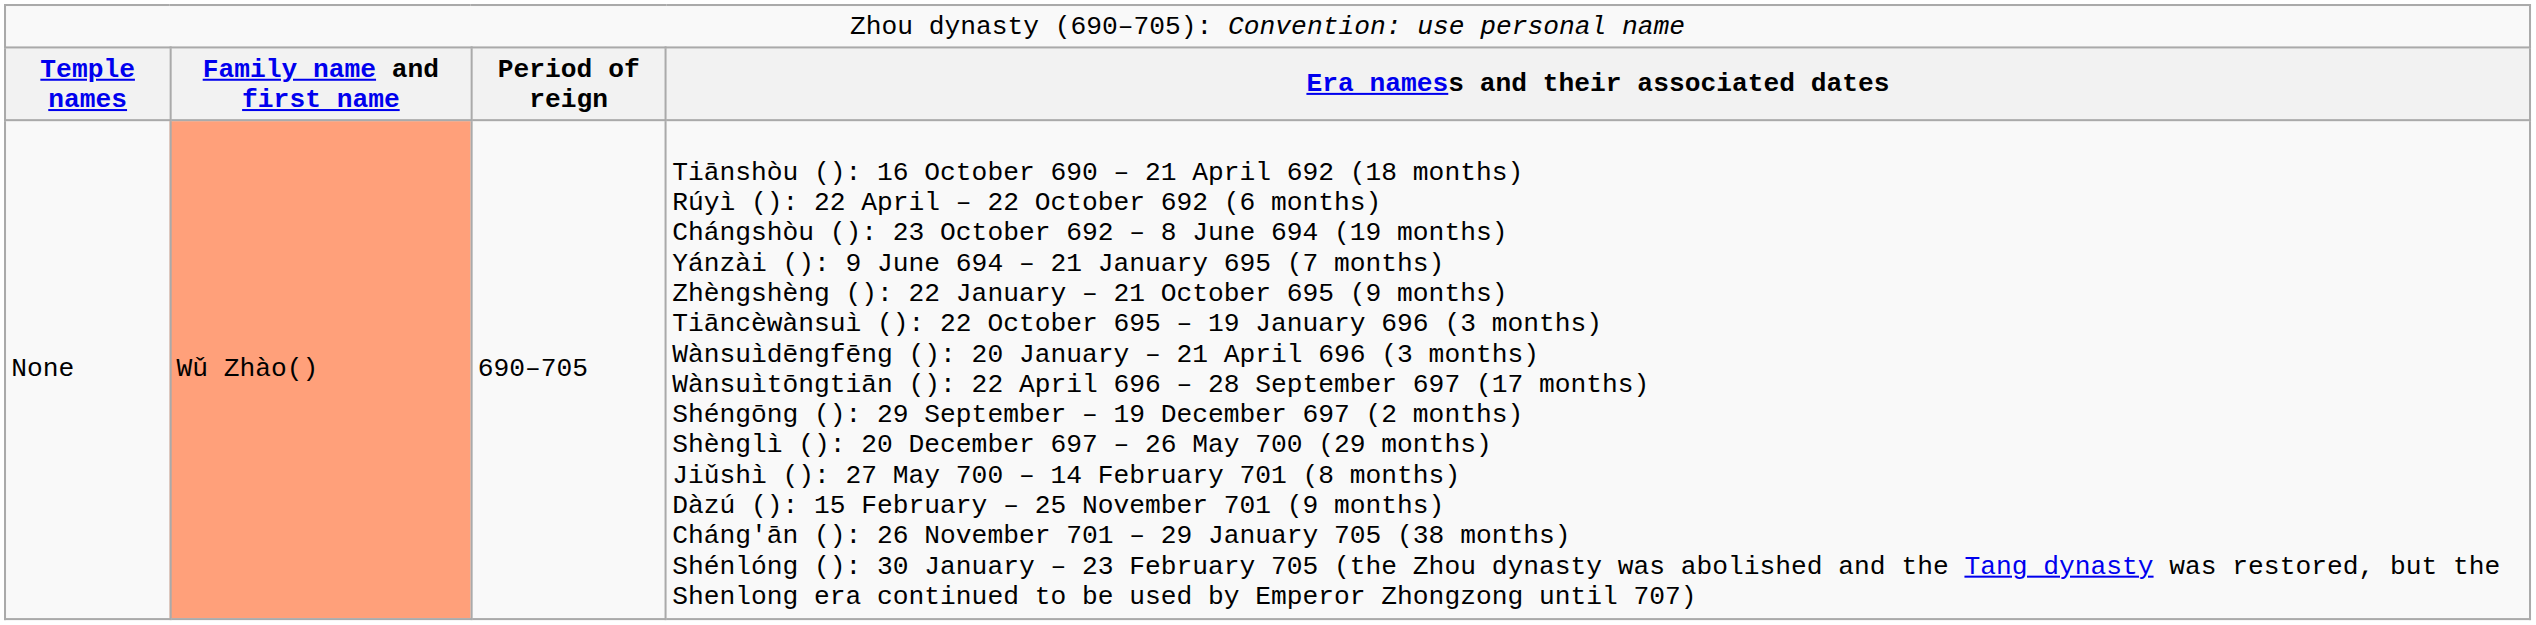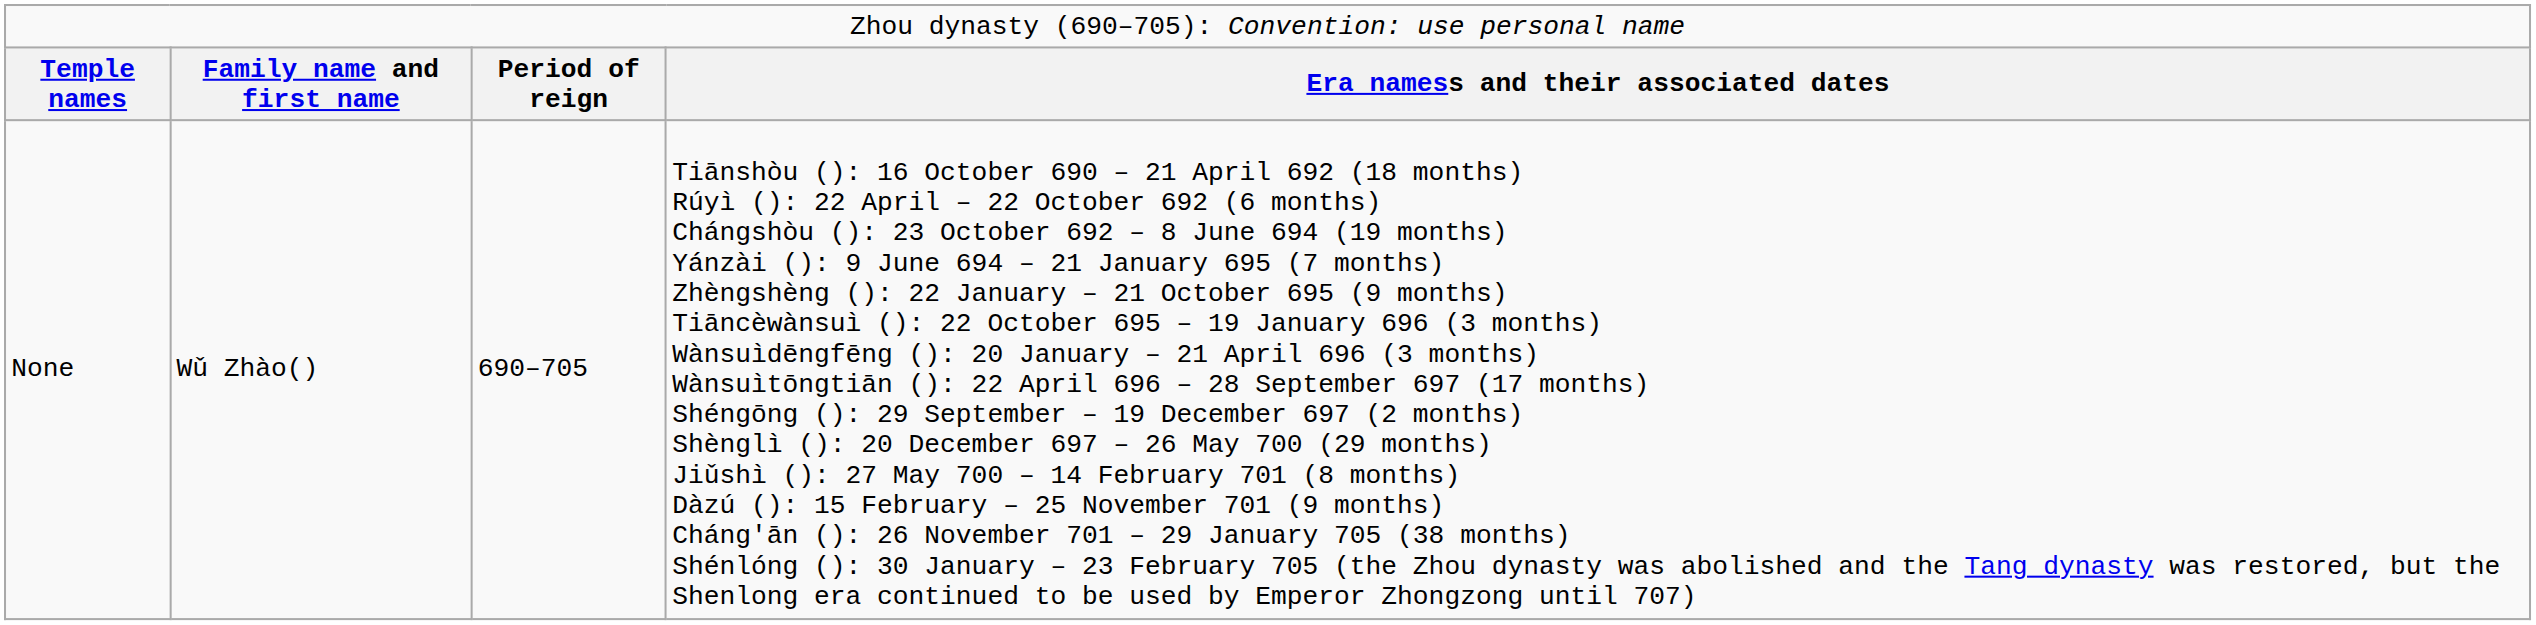(247, 370) lightsalmon background -> (247, 370) no background
